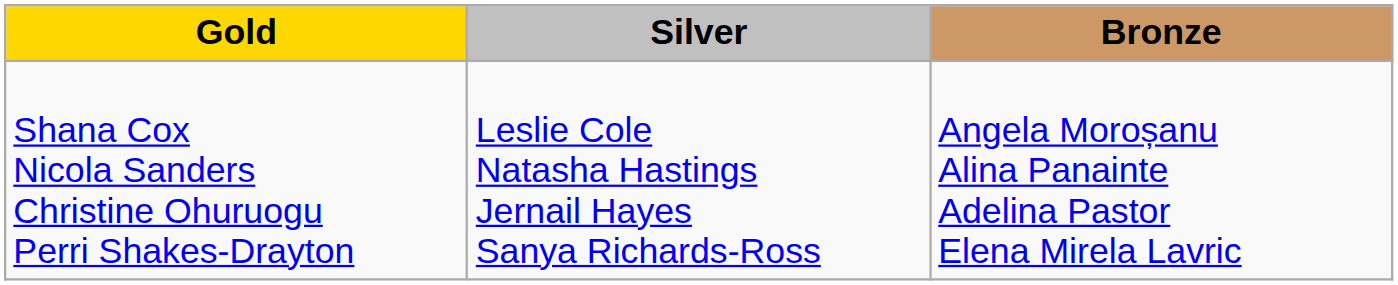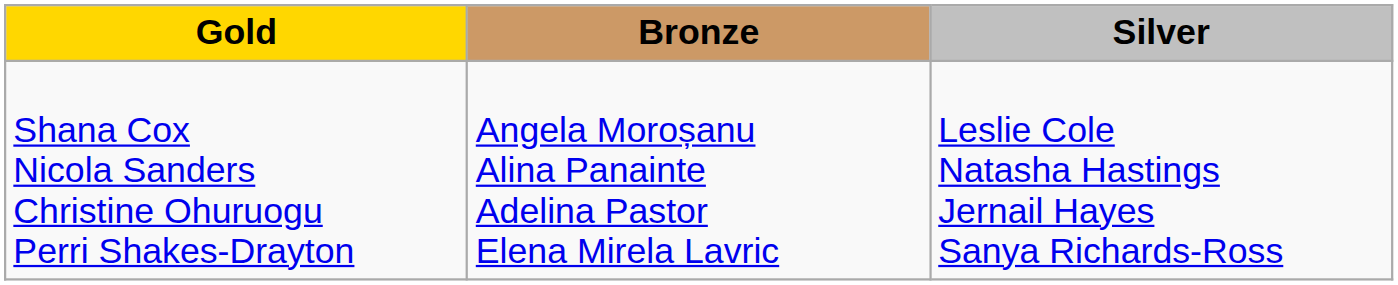columns swapped: (699, 32) <-> (1161, 32)
